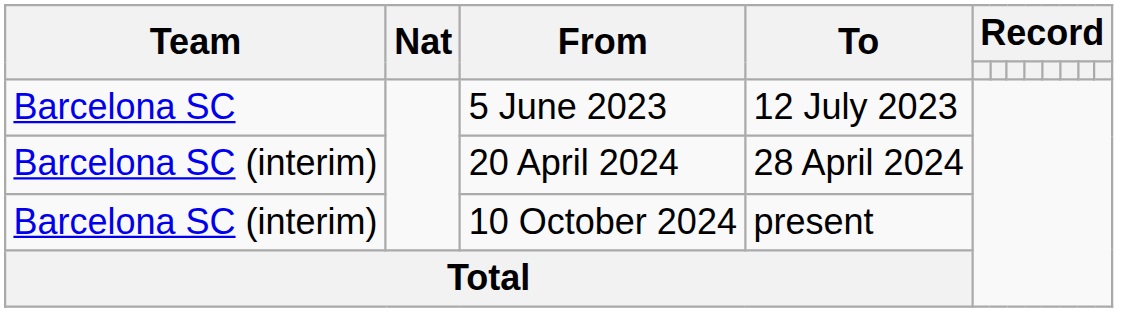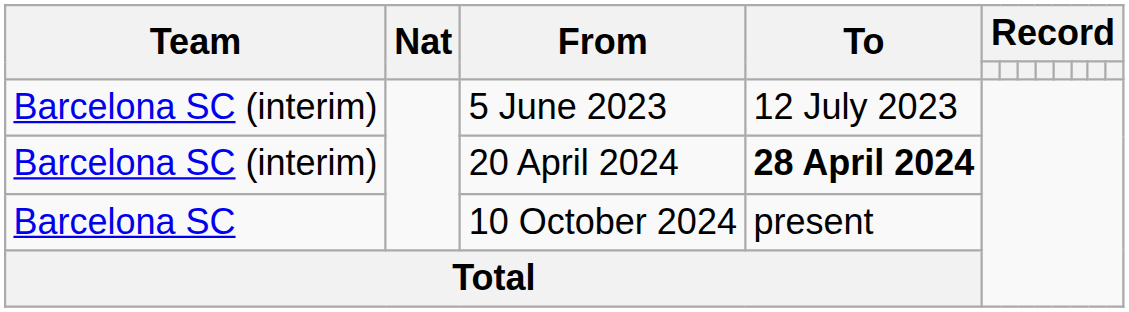(124, 106) Barcelona SC -> (195, 106) Barcelona SC (interim)
(859, 163) normal -> (864, 163) bold
(195, 220) Barcelona SC (interim) -> (124, 220) Barcelona SC
